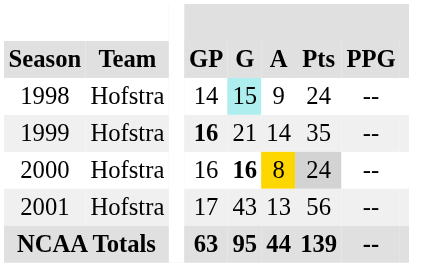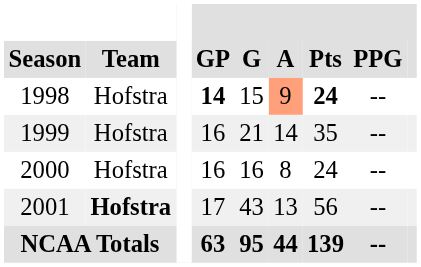(206, 96) normal -> (213, 96) bold
(245, 96) paleturquoise background -> (252, 96) no background
(279, 96) no background -> (285, 96) lightsalmon background
(319, 96) normal -> (326, 96) bold
(206, 133) bold -> (213, 133) normal
(245, 170) bold -> (252, 170) normal
(279, 170) gold background -> (285, 170) no background
(319, 170) lightgrey background -> (326, 170) no background
(127, 207) normal -> (131, 207) bold
